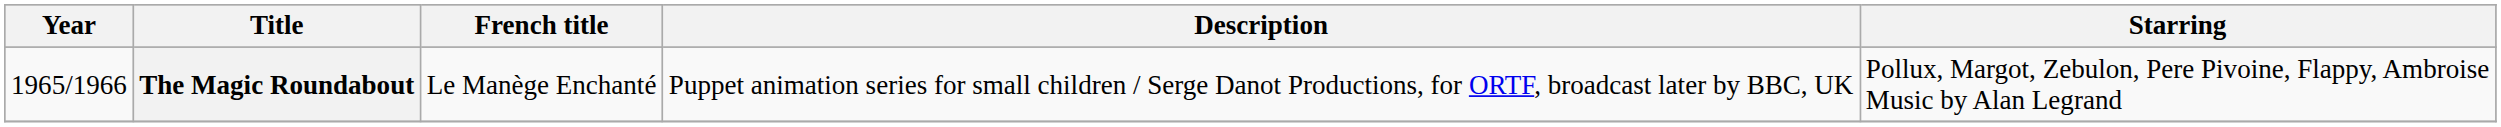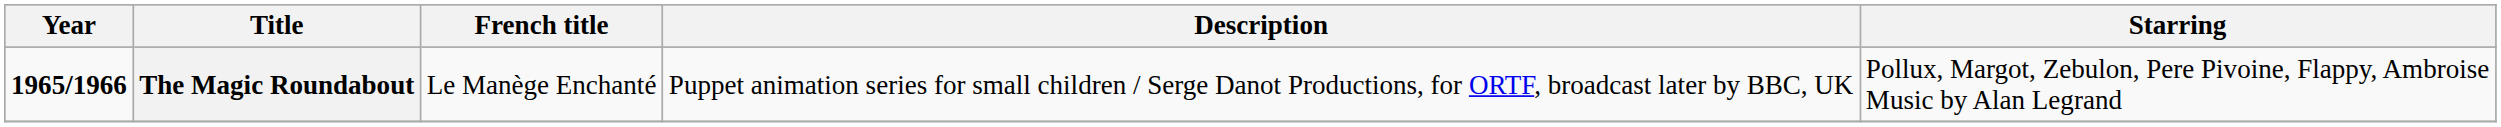(69, 84) normal -> (69, 84) bold
